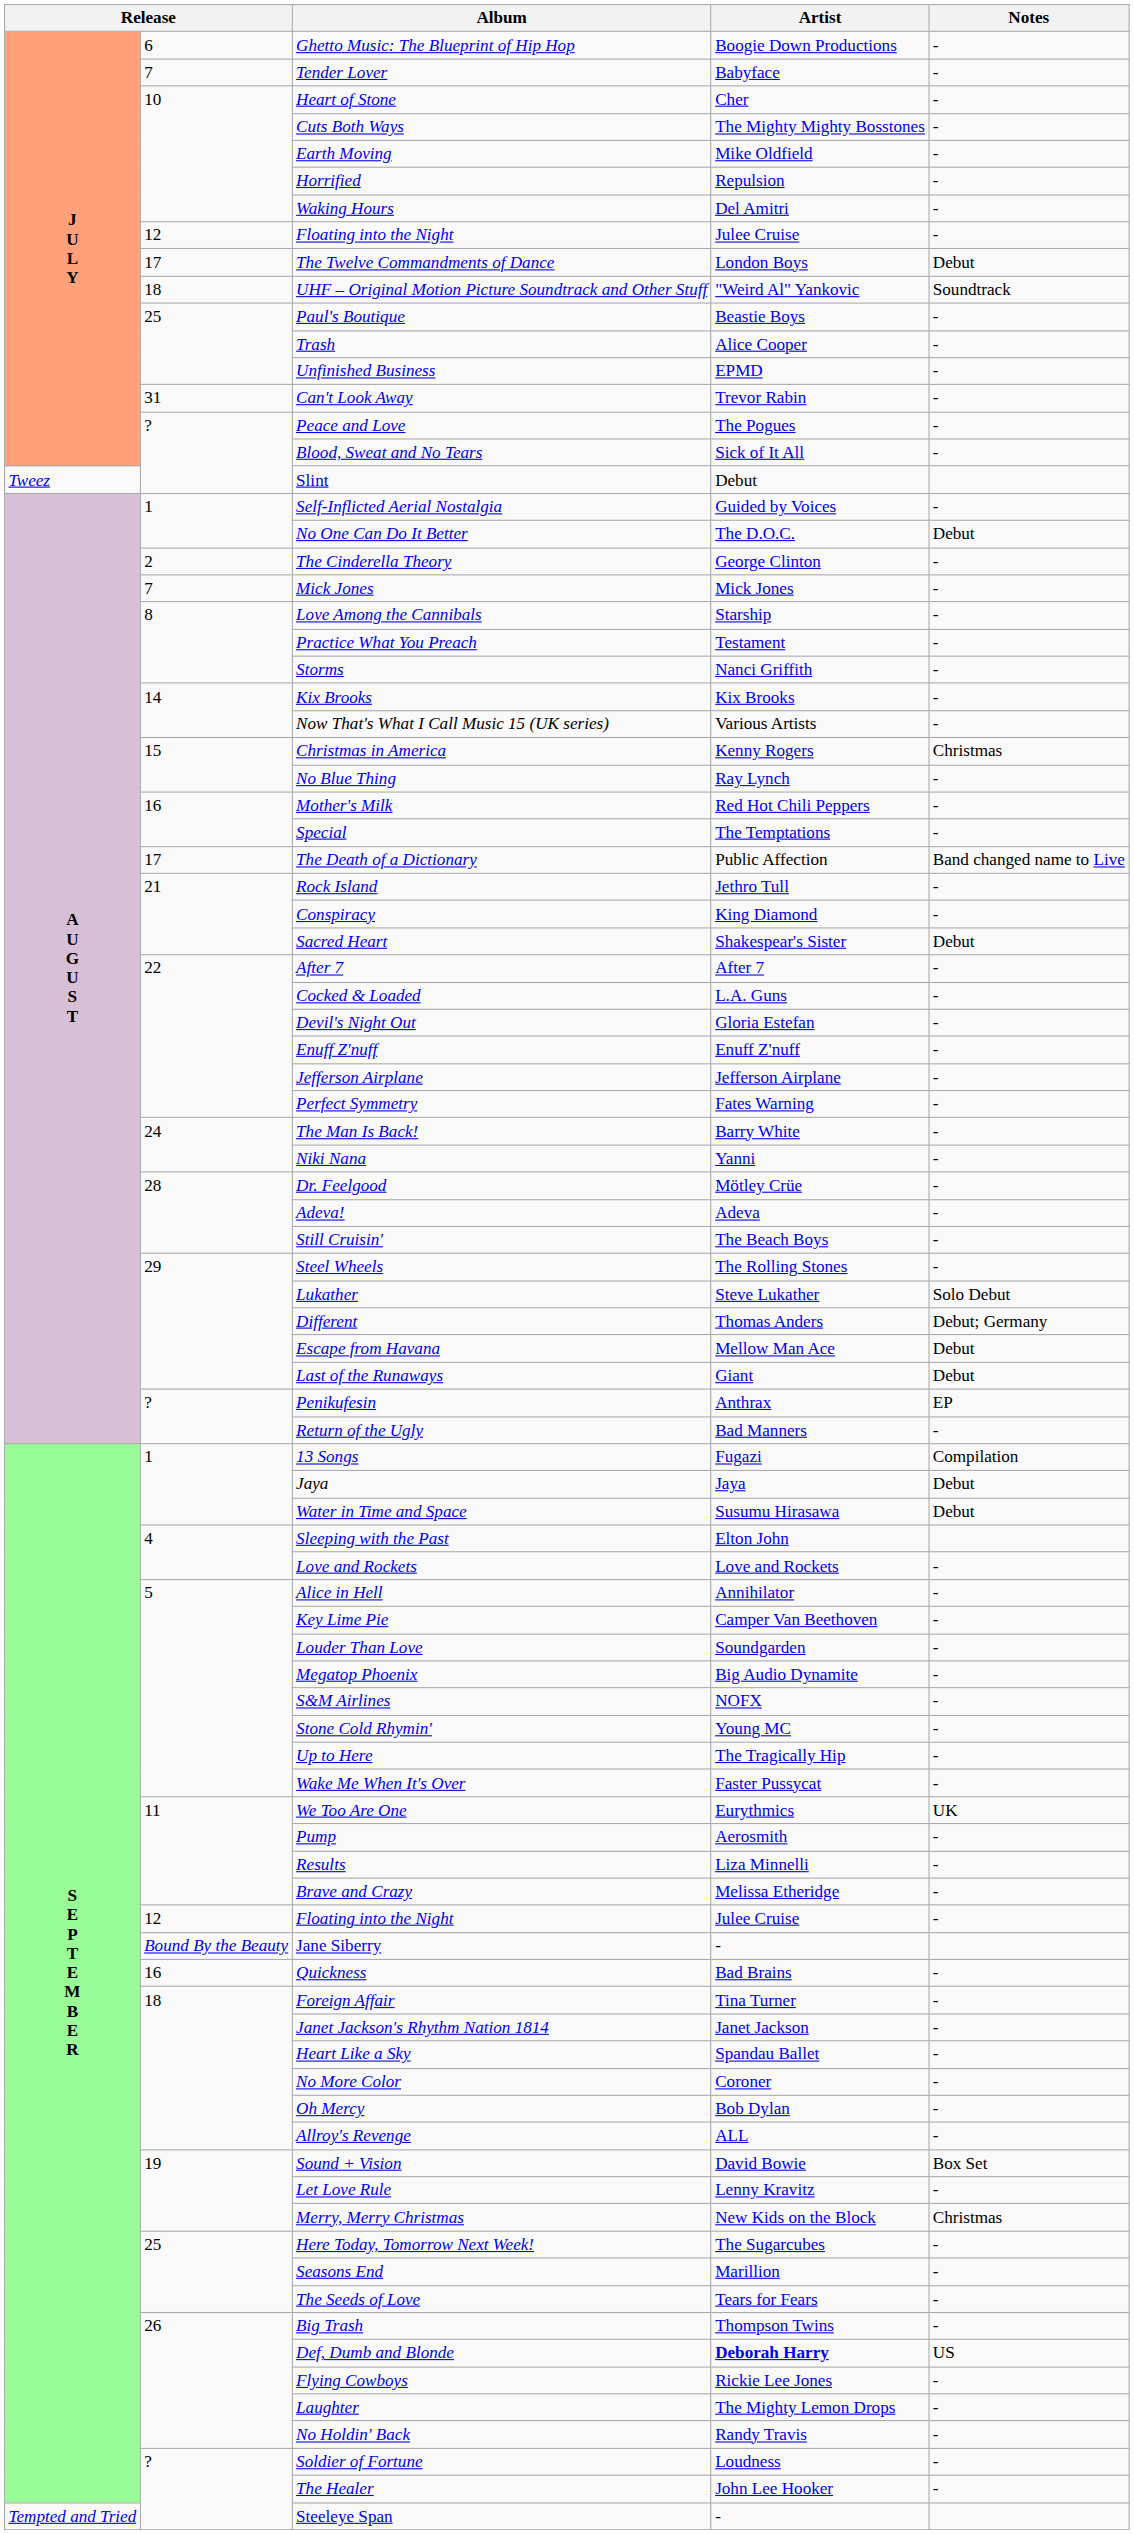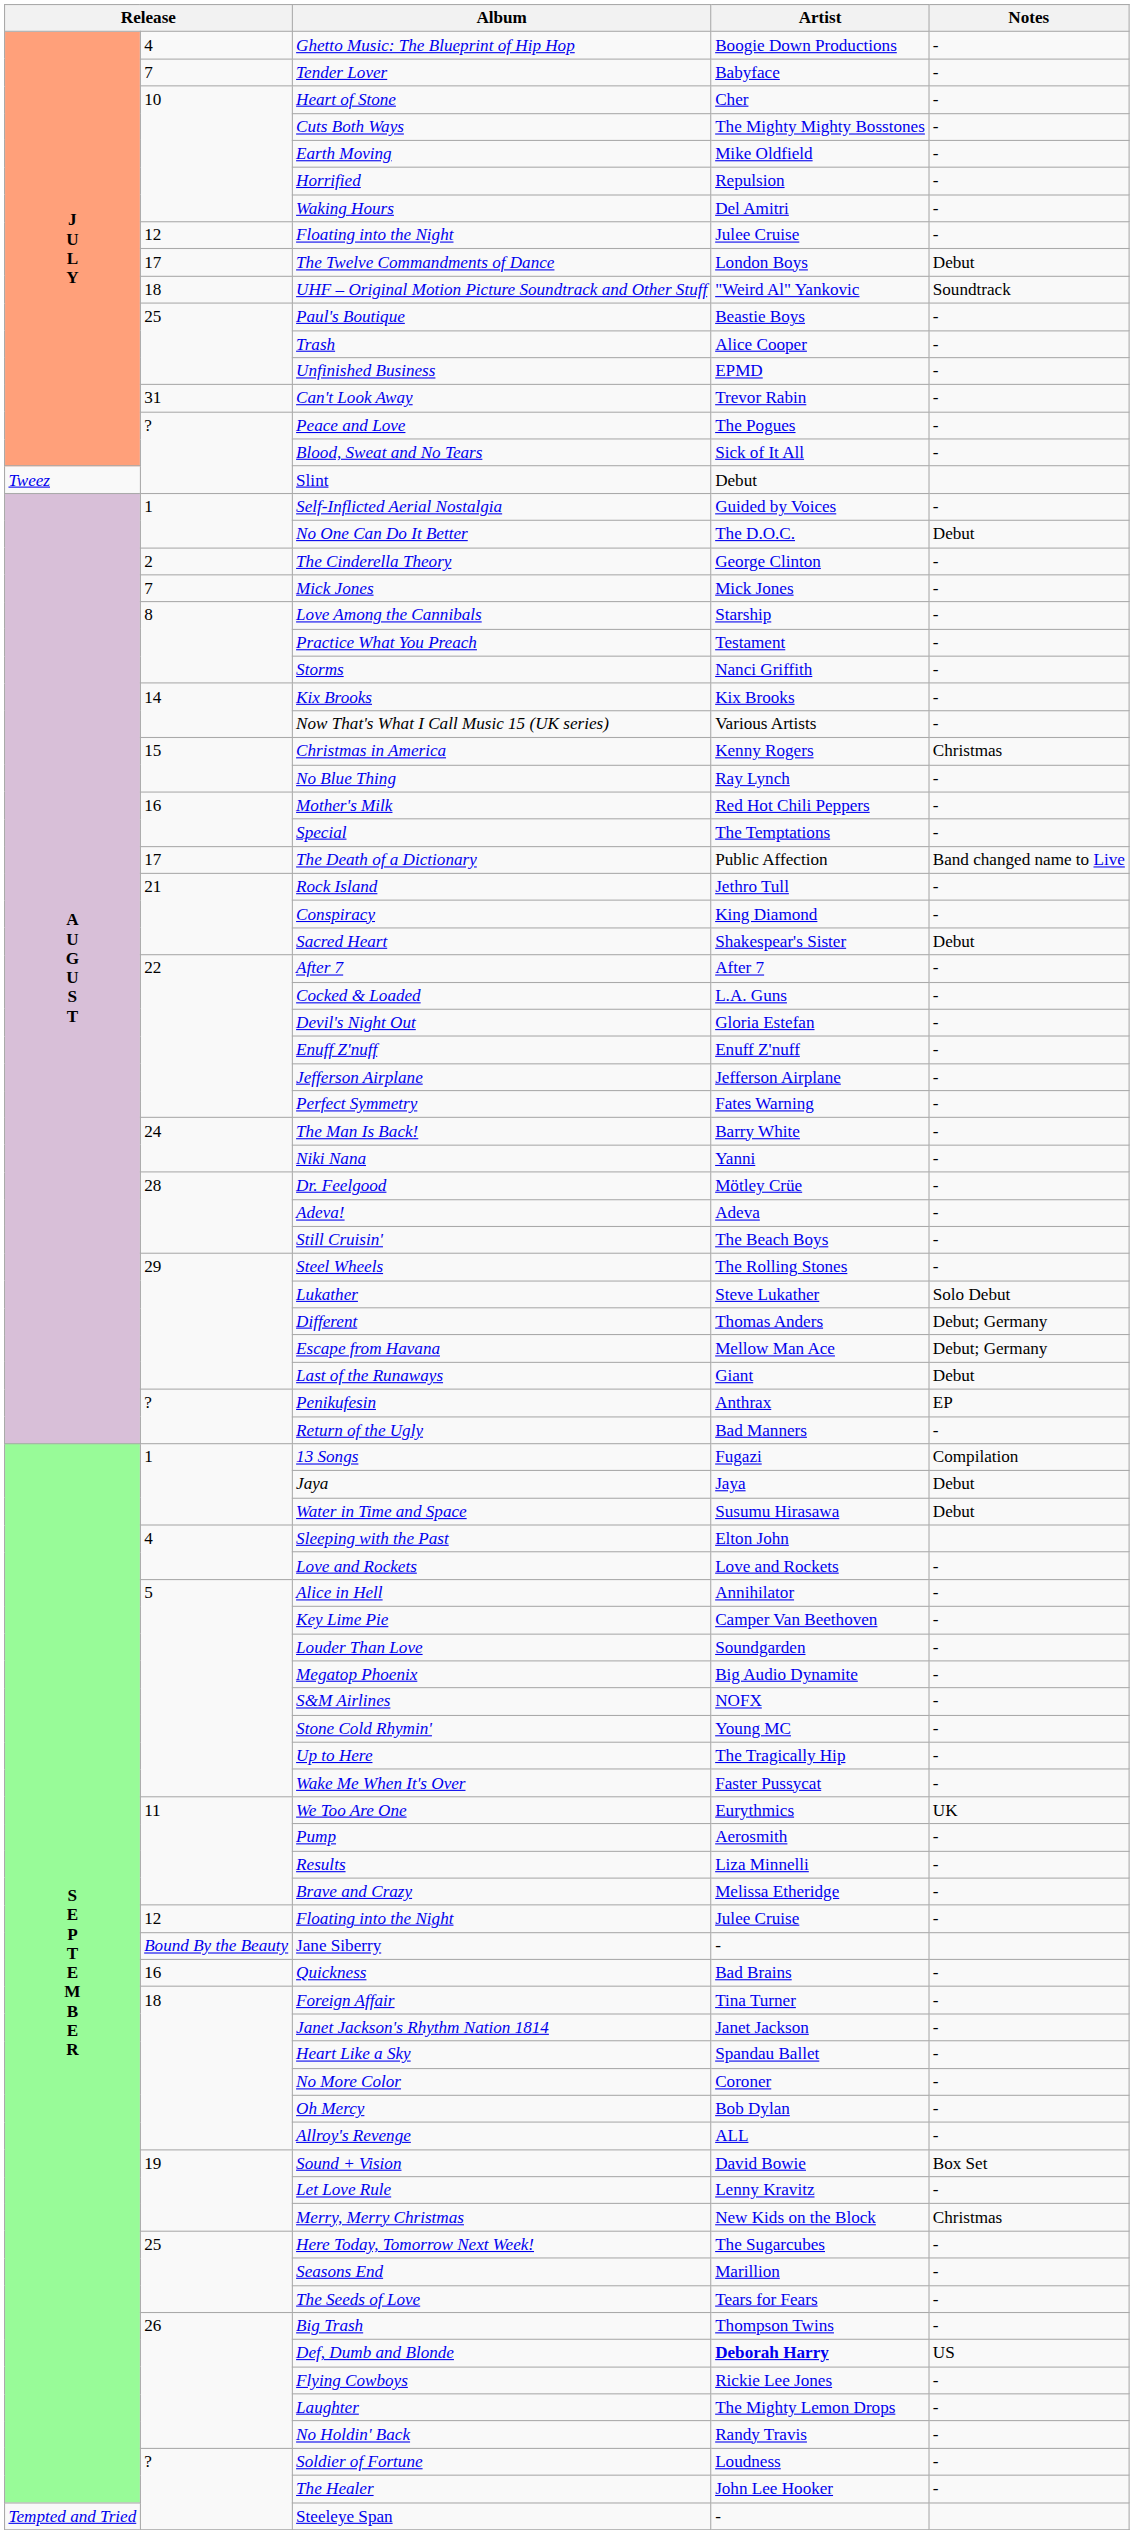(148, 45) 6 -> (148, 45) 4
(954, 1348) Debut -> (990, 1348) Debut; Germany
